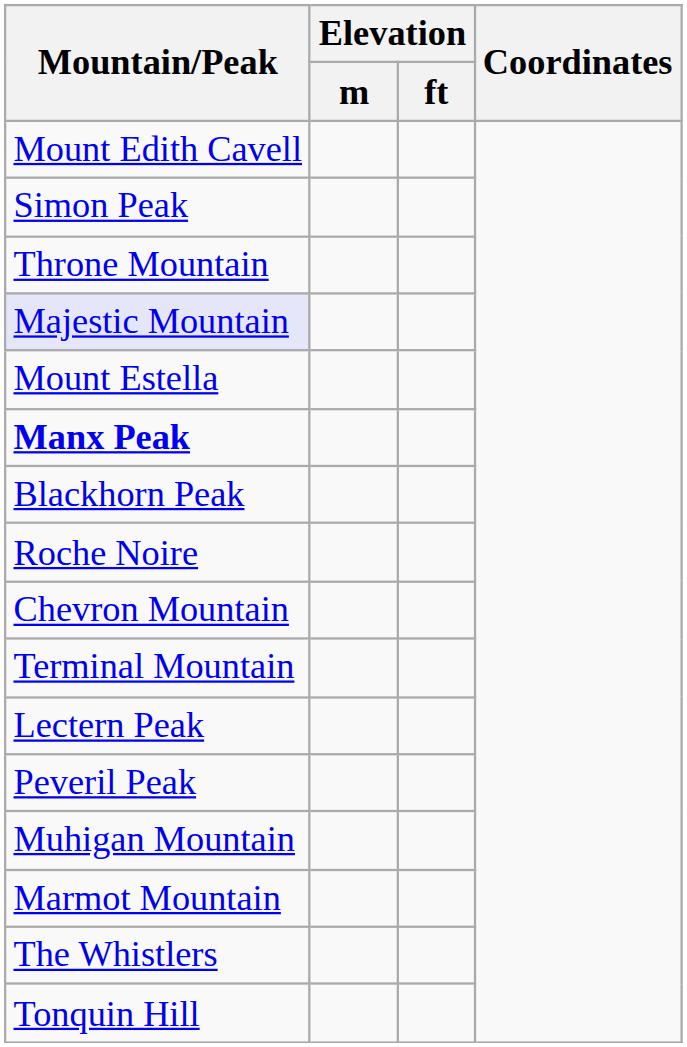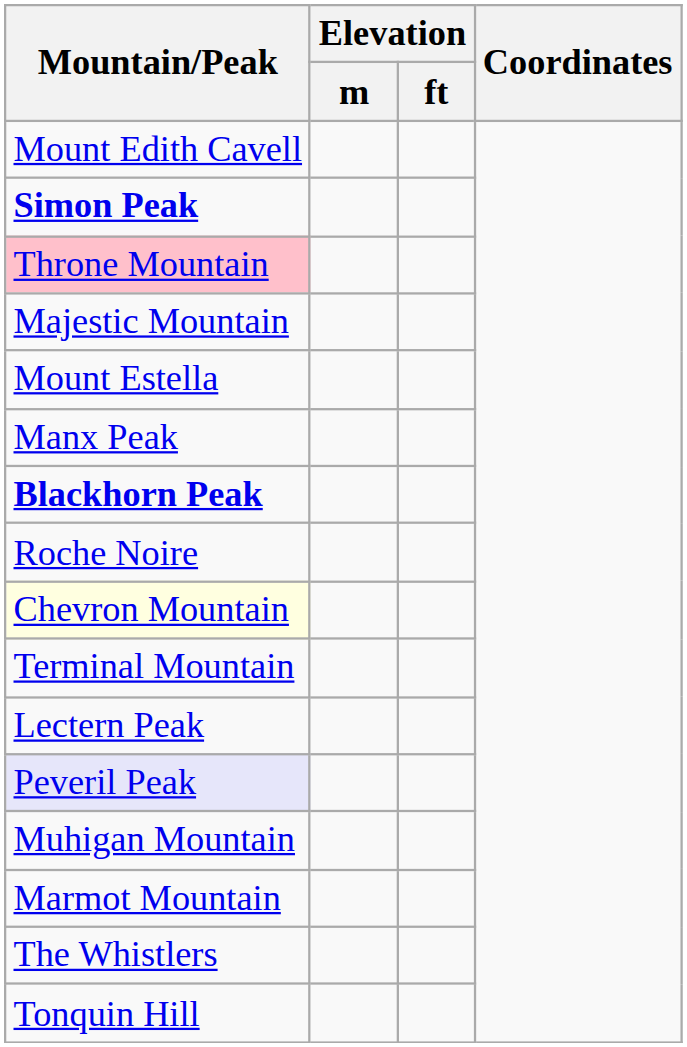(101, 206) normal -> (106, 206) bold
(141, 263) no background -> (141, 263) pink background
(151, 321) lavender background -> (151, 321) no background
(102, 436) bold -> (96, 436) normal
(129, 494) normal -> (138, 494) bold
(151, 609) no background -> (151, 609) lightyellow background
(105, 782) no background -> (105, 782) lavender background
